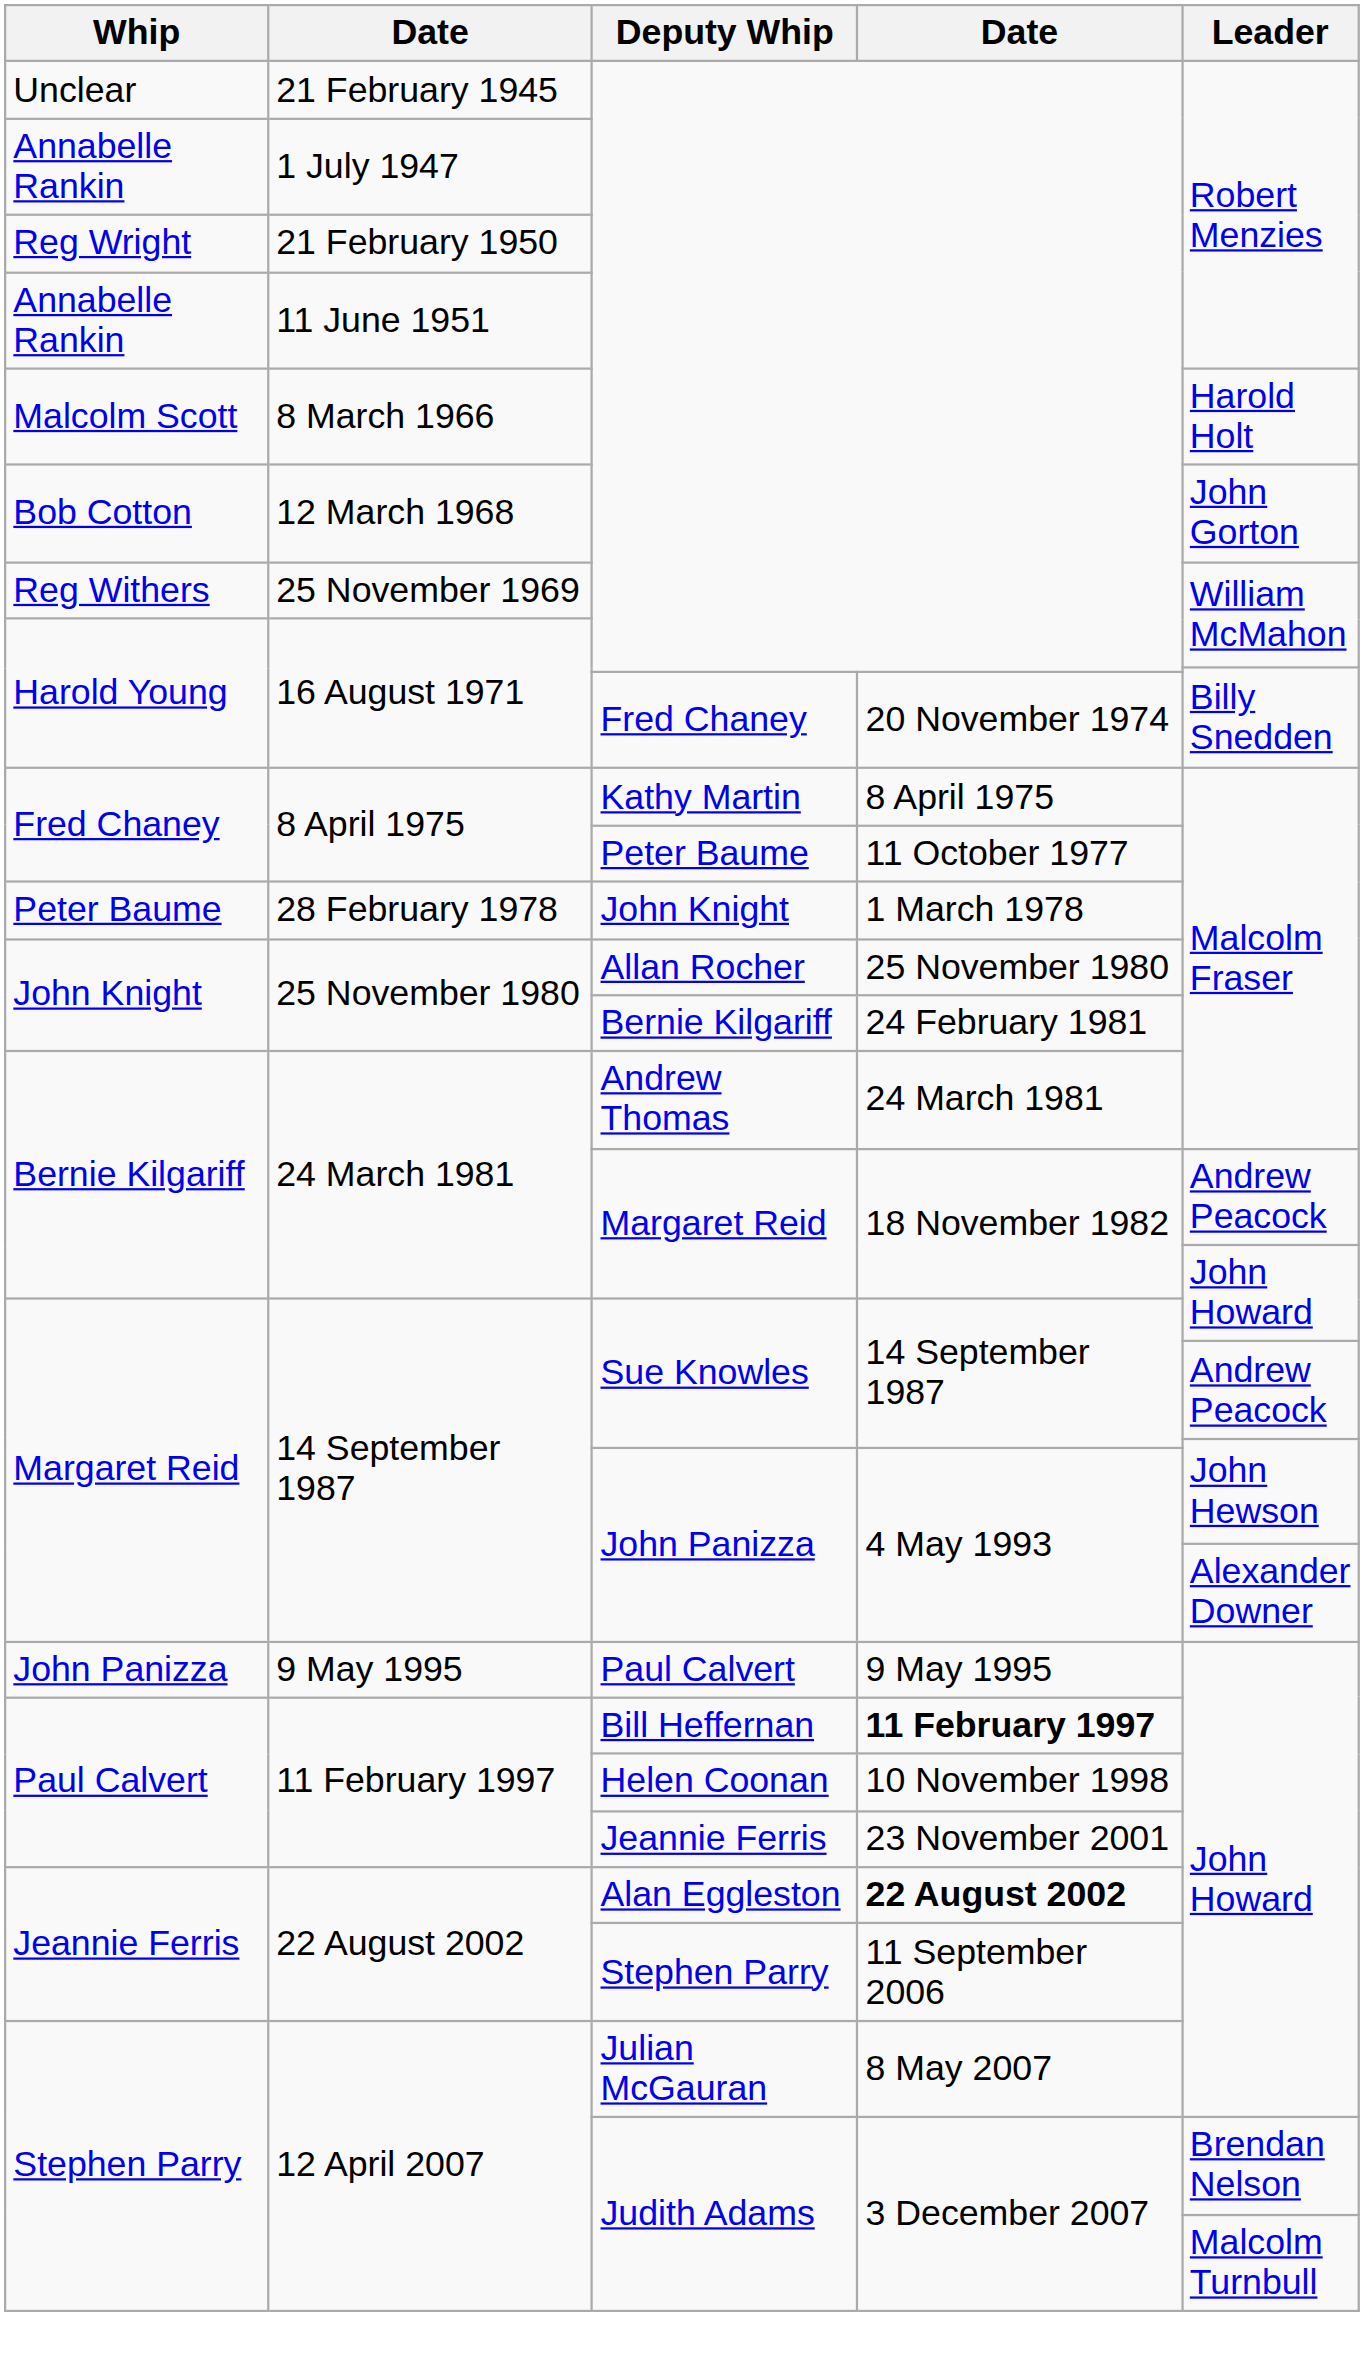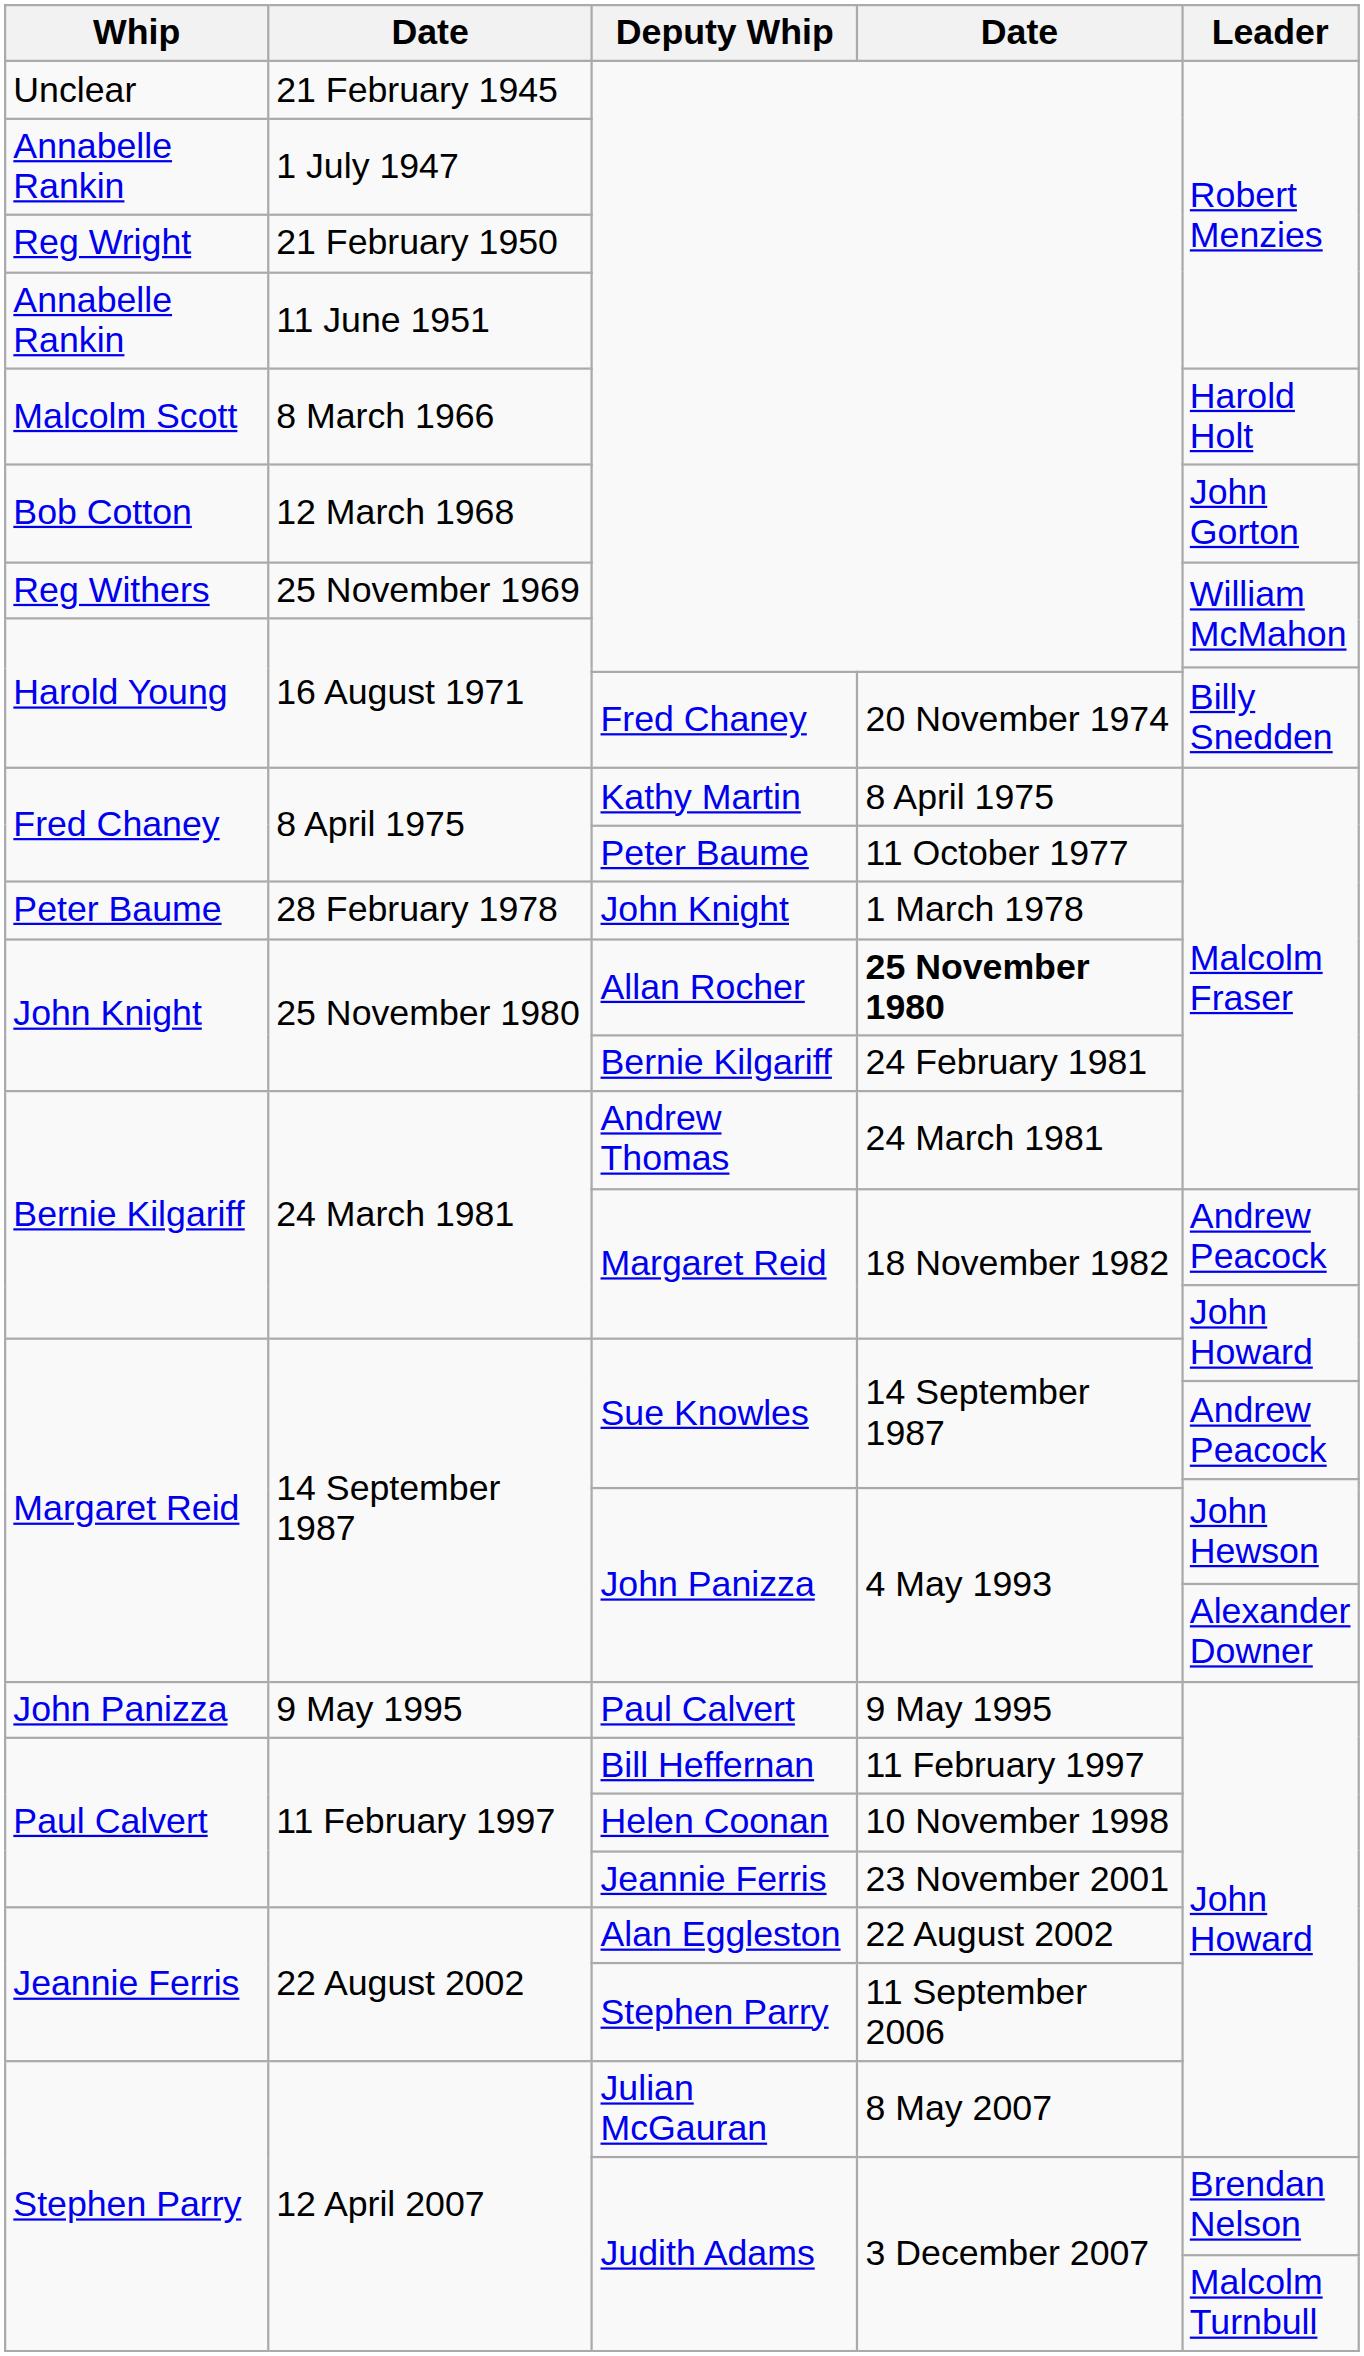(1017, 966) normal -> (978, 986) bold
(1010, 1725) bold -> (1005, 1765) normal
(996, 1894) bold -> (990, 1934) normal
